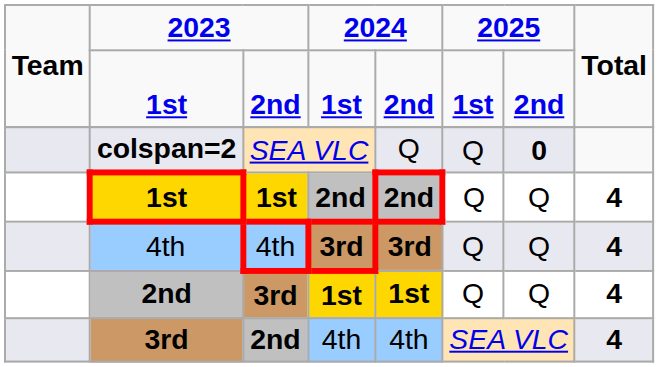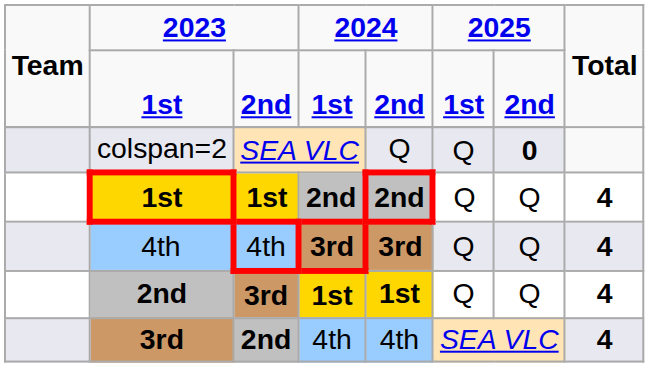(167, 149) bold -> (162, 149) normal
